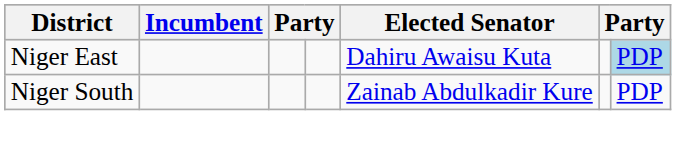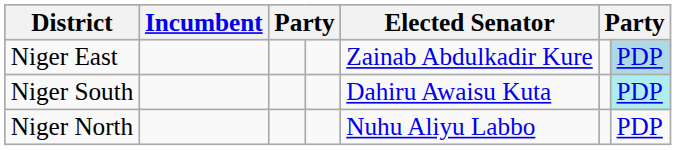(449, 57) Dahiru Awaisu Kuta -> (470, 57) Zainab Abdulkadir Kure
(470, 92) Zainab Abdulkadir Kure -> (449, 92) Dahiru Awaisu Kuta
(640, 92) no background -> (640, 92) paleturquoise background
+ row: (72, 127)
